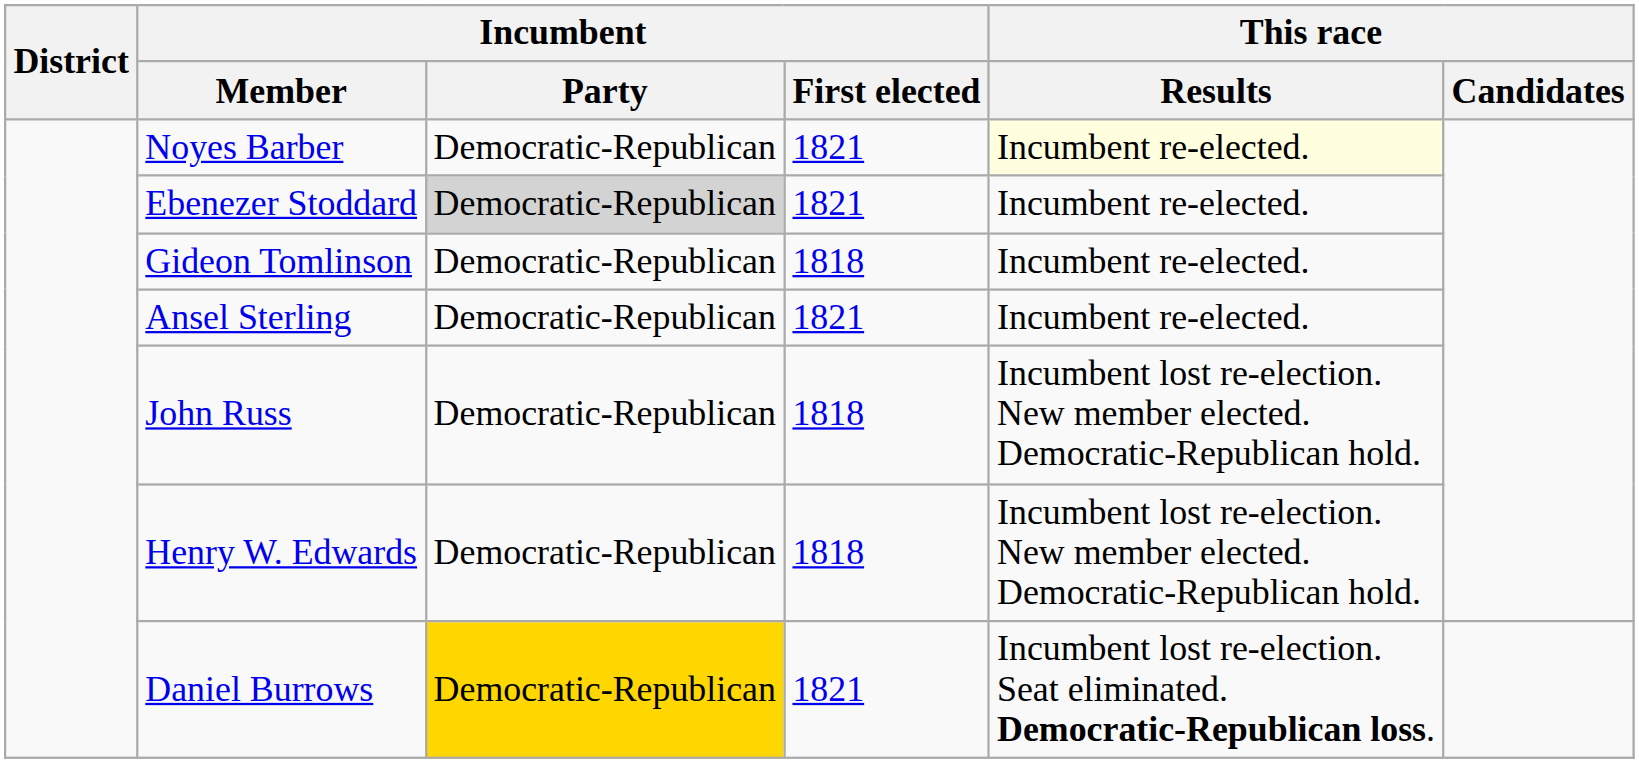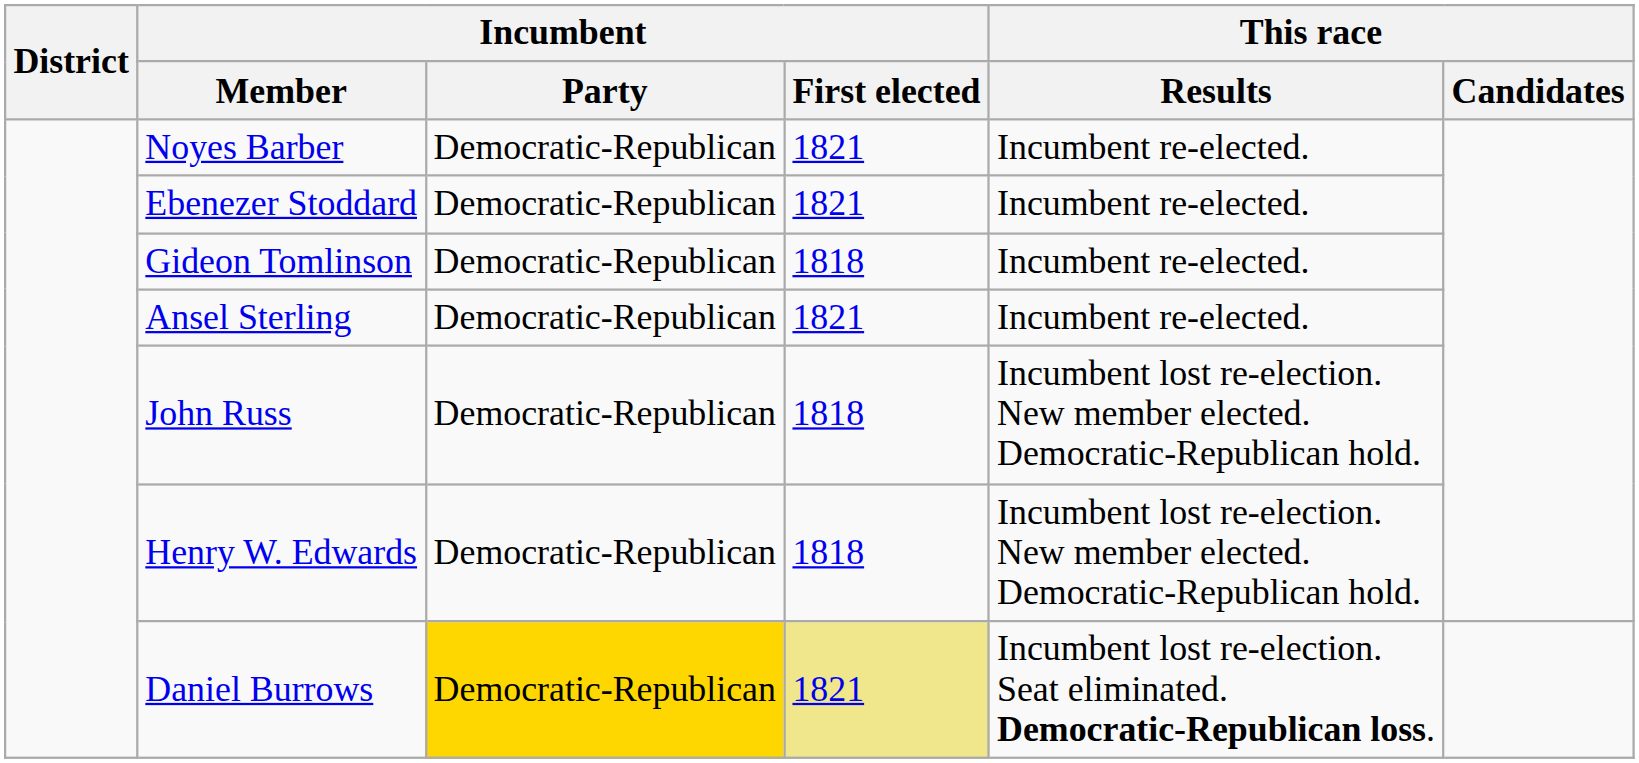(1153, 146) lightyellow background -> (1153, 146) no background
(605, 203) lightgrey background -> (605, 203) no background
(828, 689) no background -> (828, 689) khaki background
